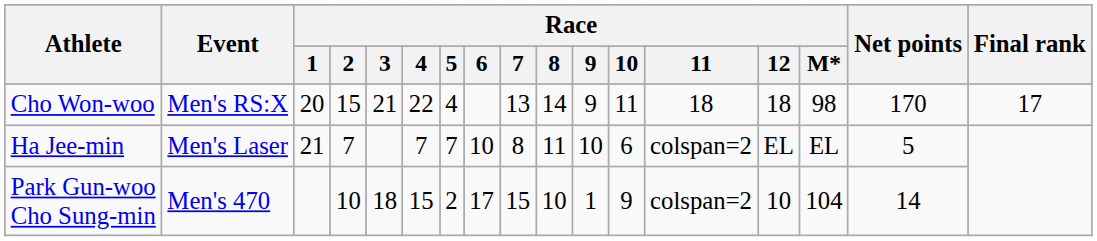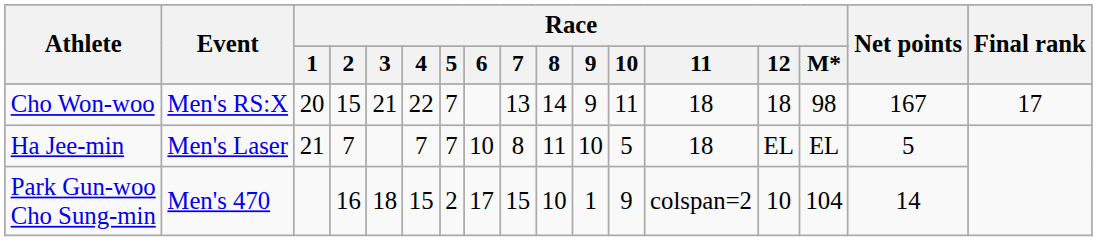(451, 104) 4 -> (451, 104) 7
(908, 104) 170 -> (908, 104) 167
(626, 145) 6 -> (626, 145) 5
(701, 145) colspan=2 -> (701, 145) 18
(348, 201) 10 -> (348, 201) 16
